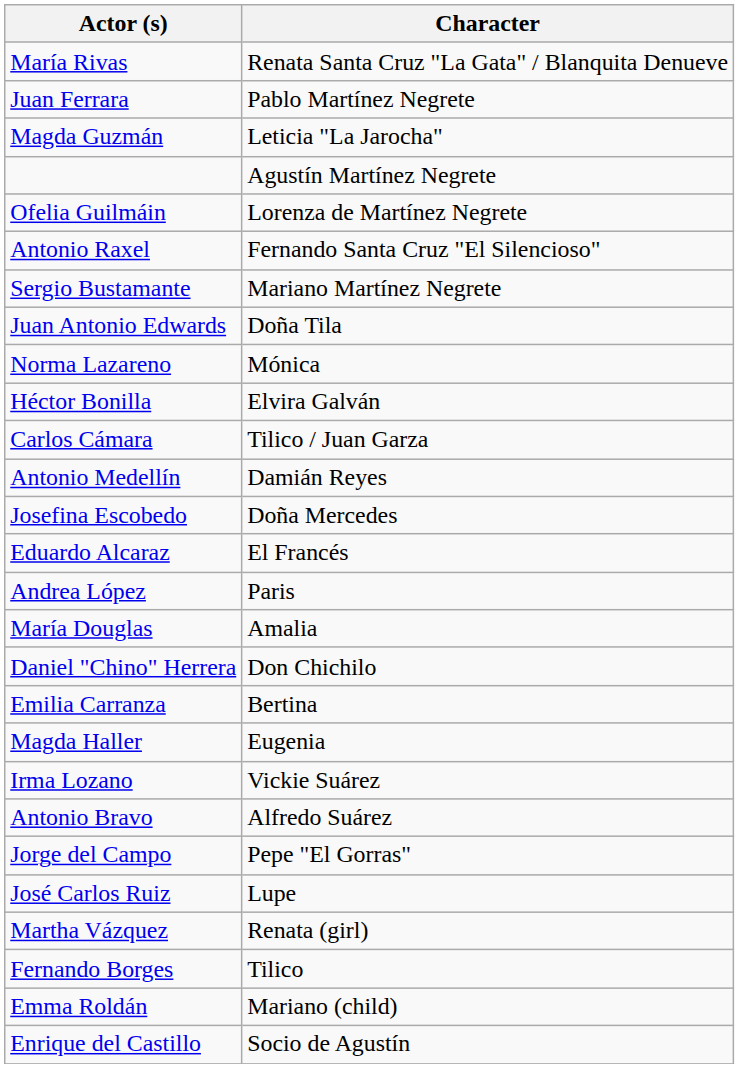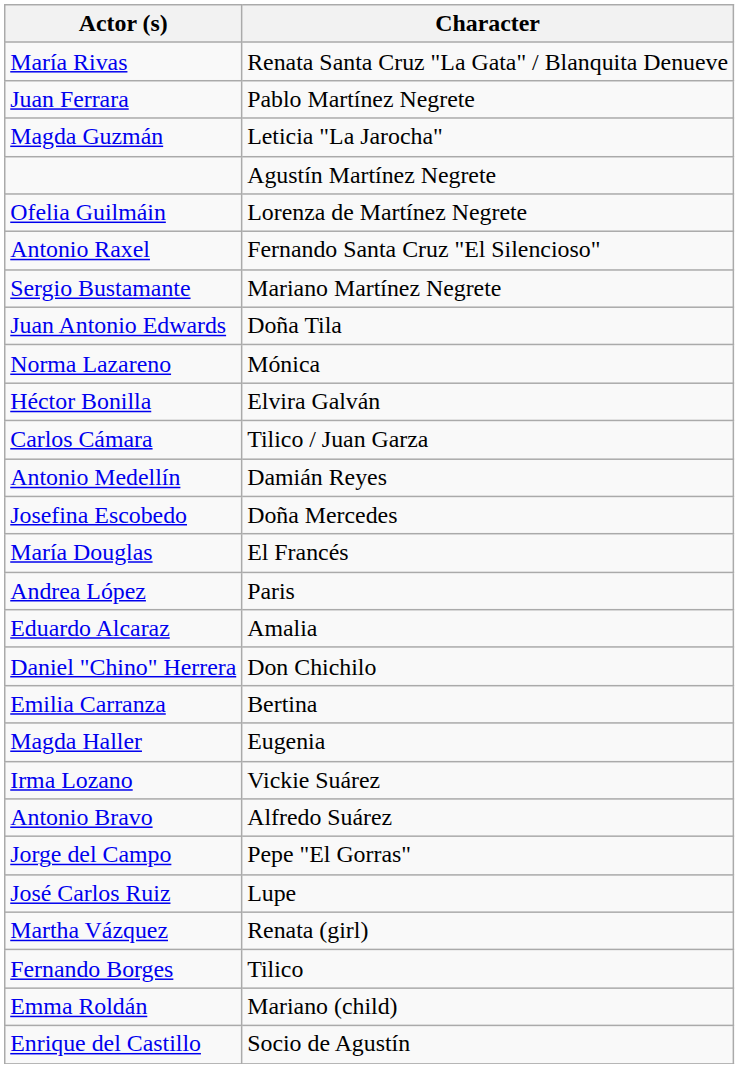(90, 552) Eduardo Alcaraz -> (81, 552) María Douglas
(81, 628) María Douglas -> (90, 628) Eduardo Alcaraz
